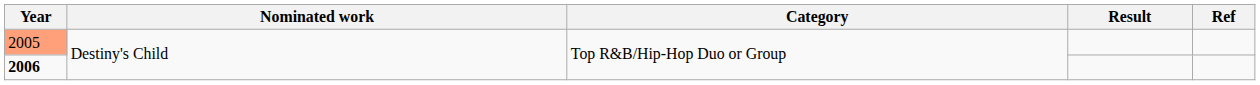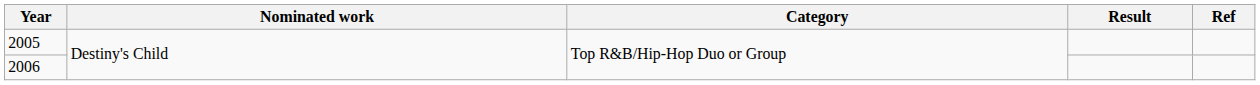(24, 42) lightsalmon background -> (24, 42) no background
(24, 67) bold -> (24, 67) normal
